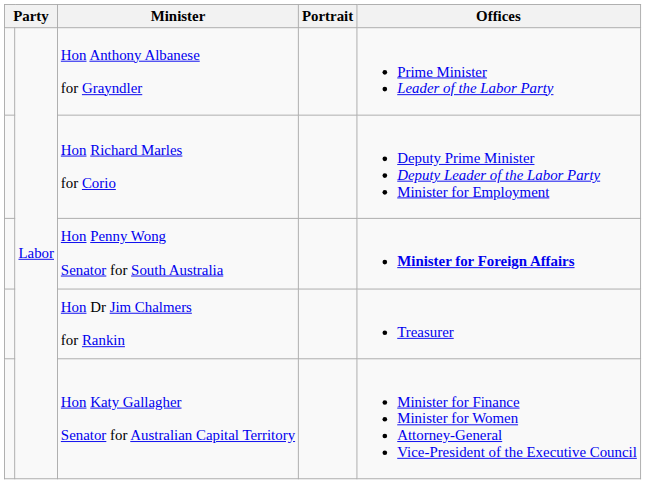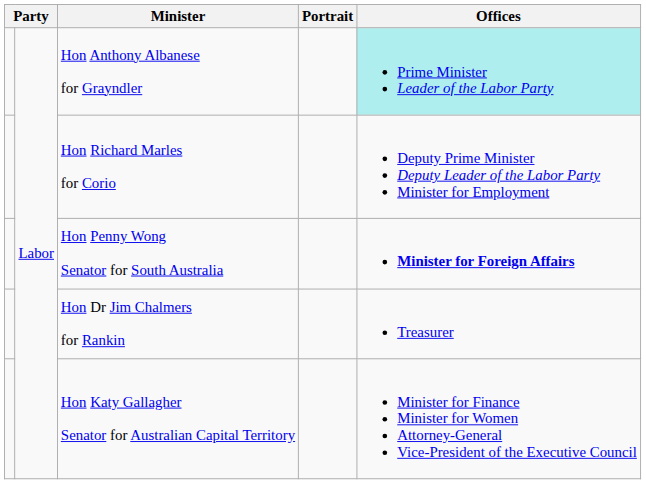(498, 80) no background -> (498, 80) paleturquoise background
